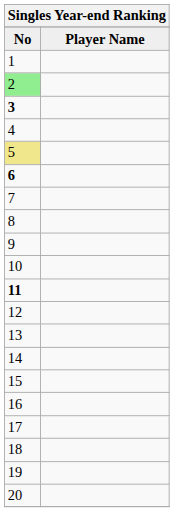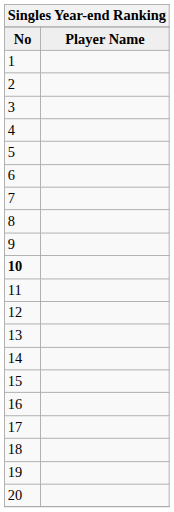(11, 84) lightgreen background -> (11, 84) no background
(11, 107) bold -> (11, 107) normal
(11, 152) khaki background -> (11, 152) no background
(11, 175) bold -> (11, 175) normal
(15, 267) normal -> (15, 267) bold
(15, 289) bold -> (15, 289) normal
